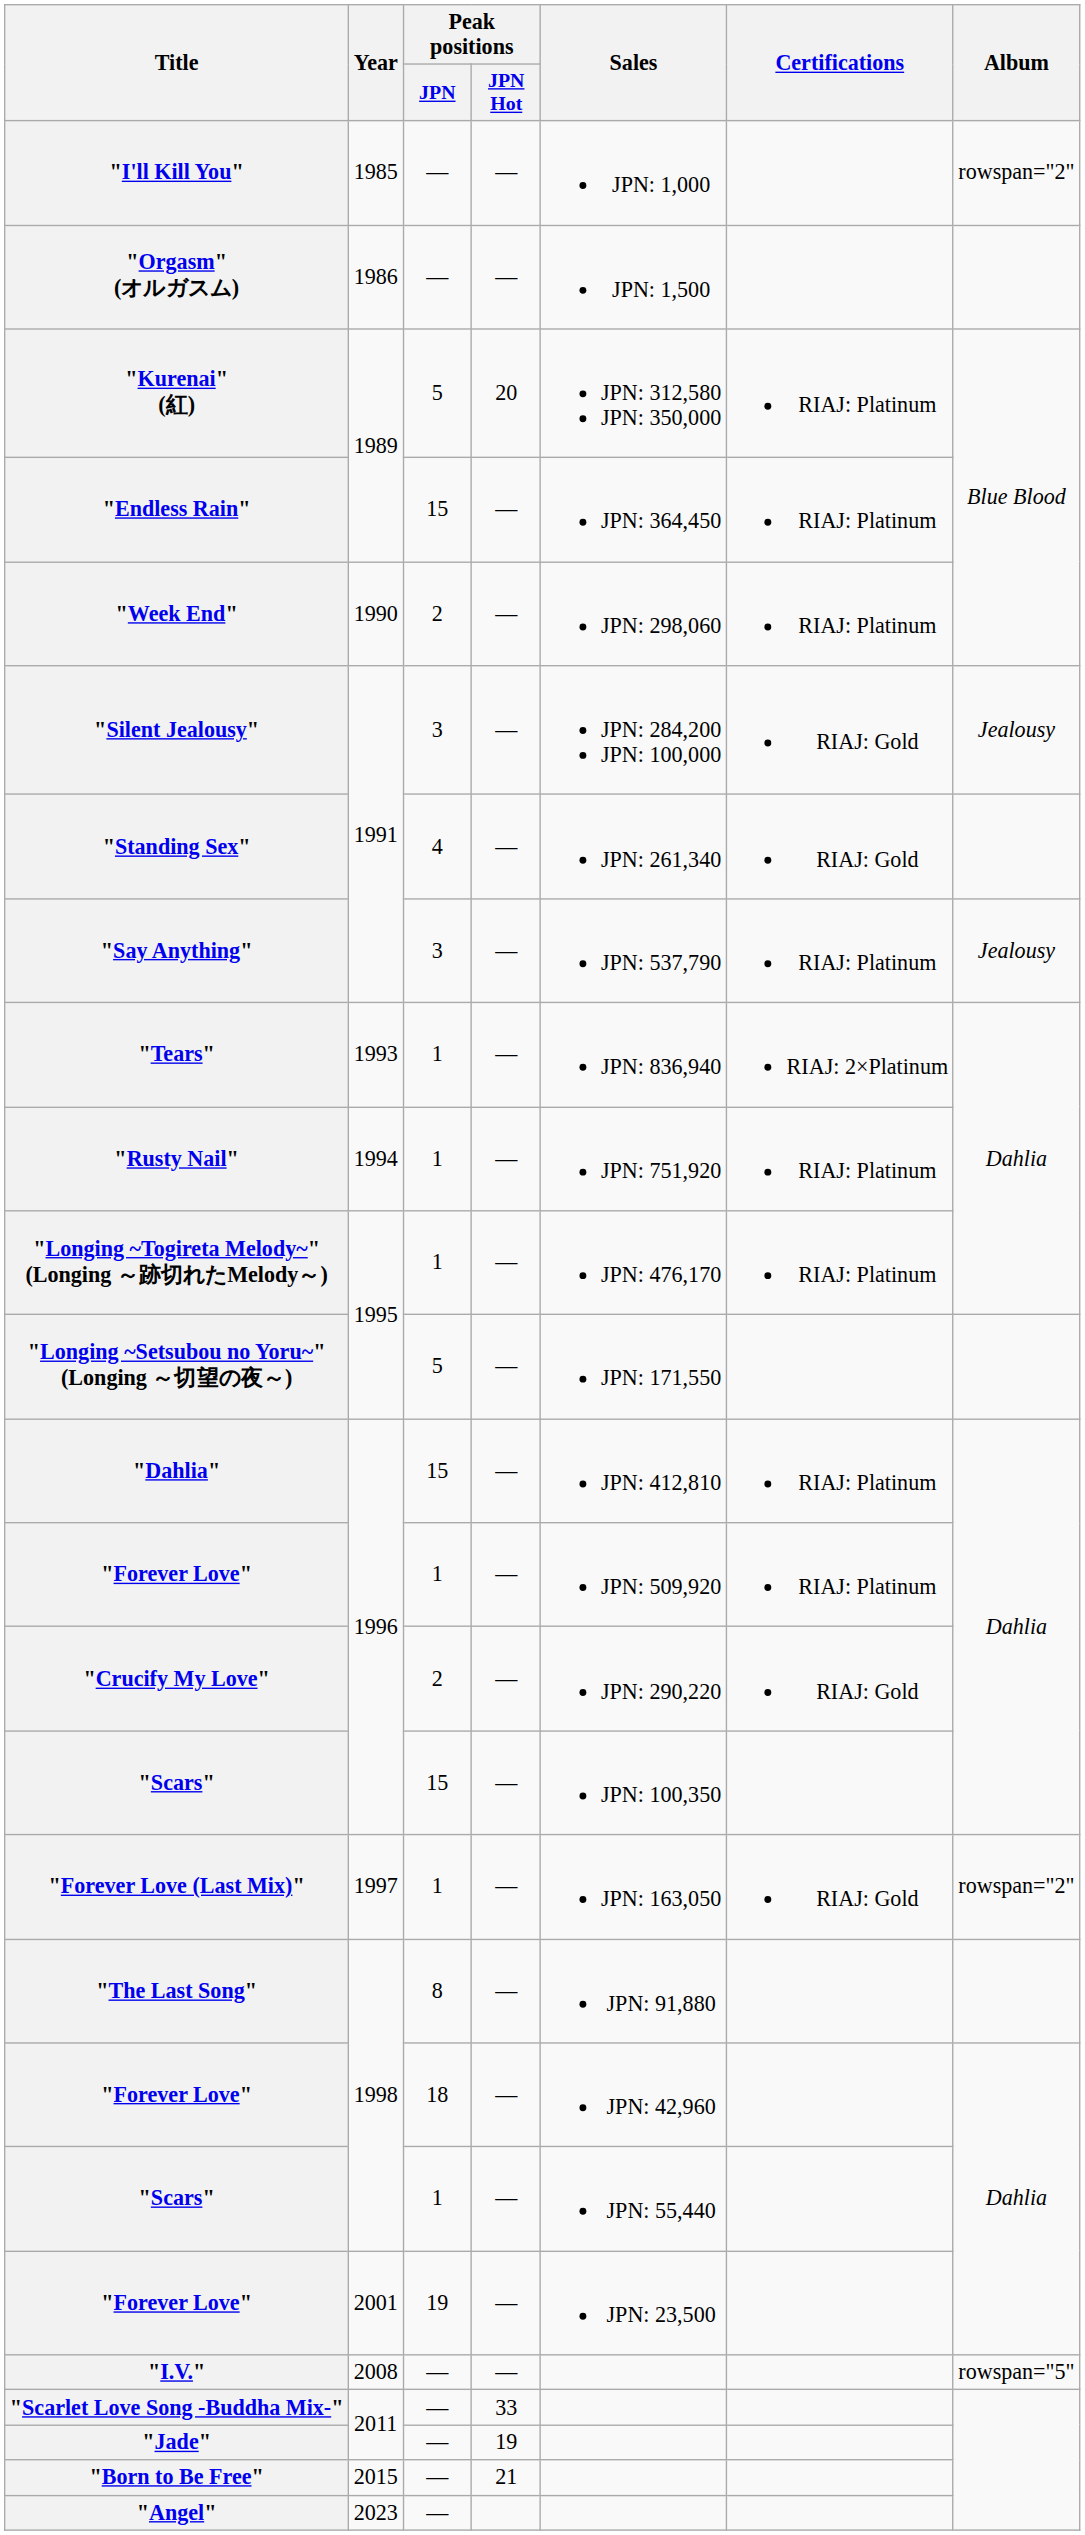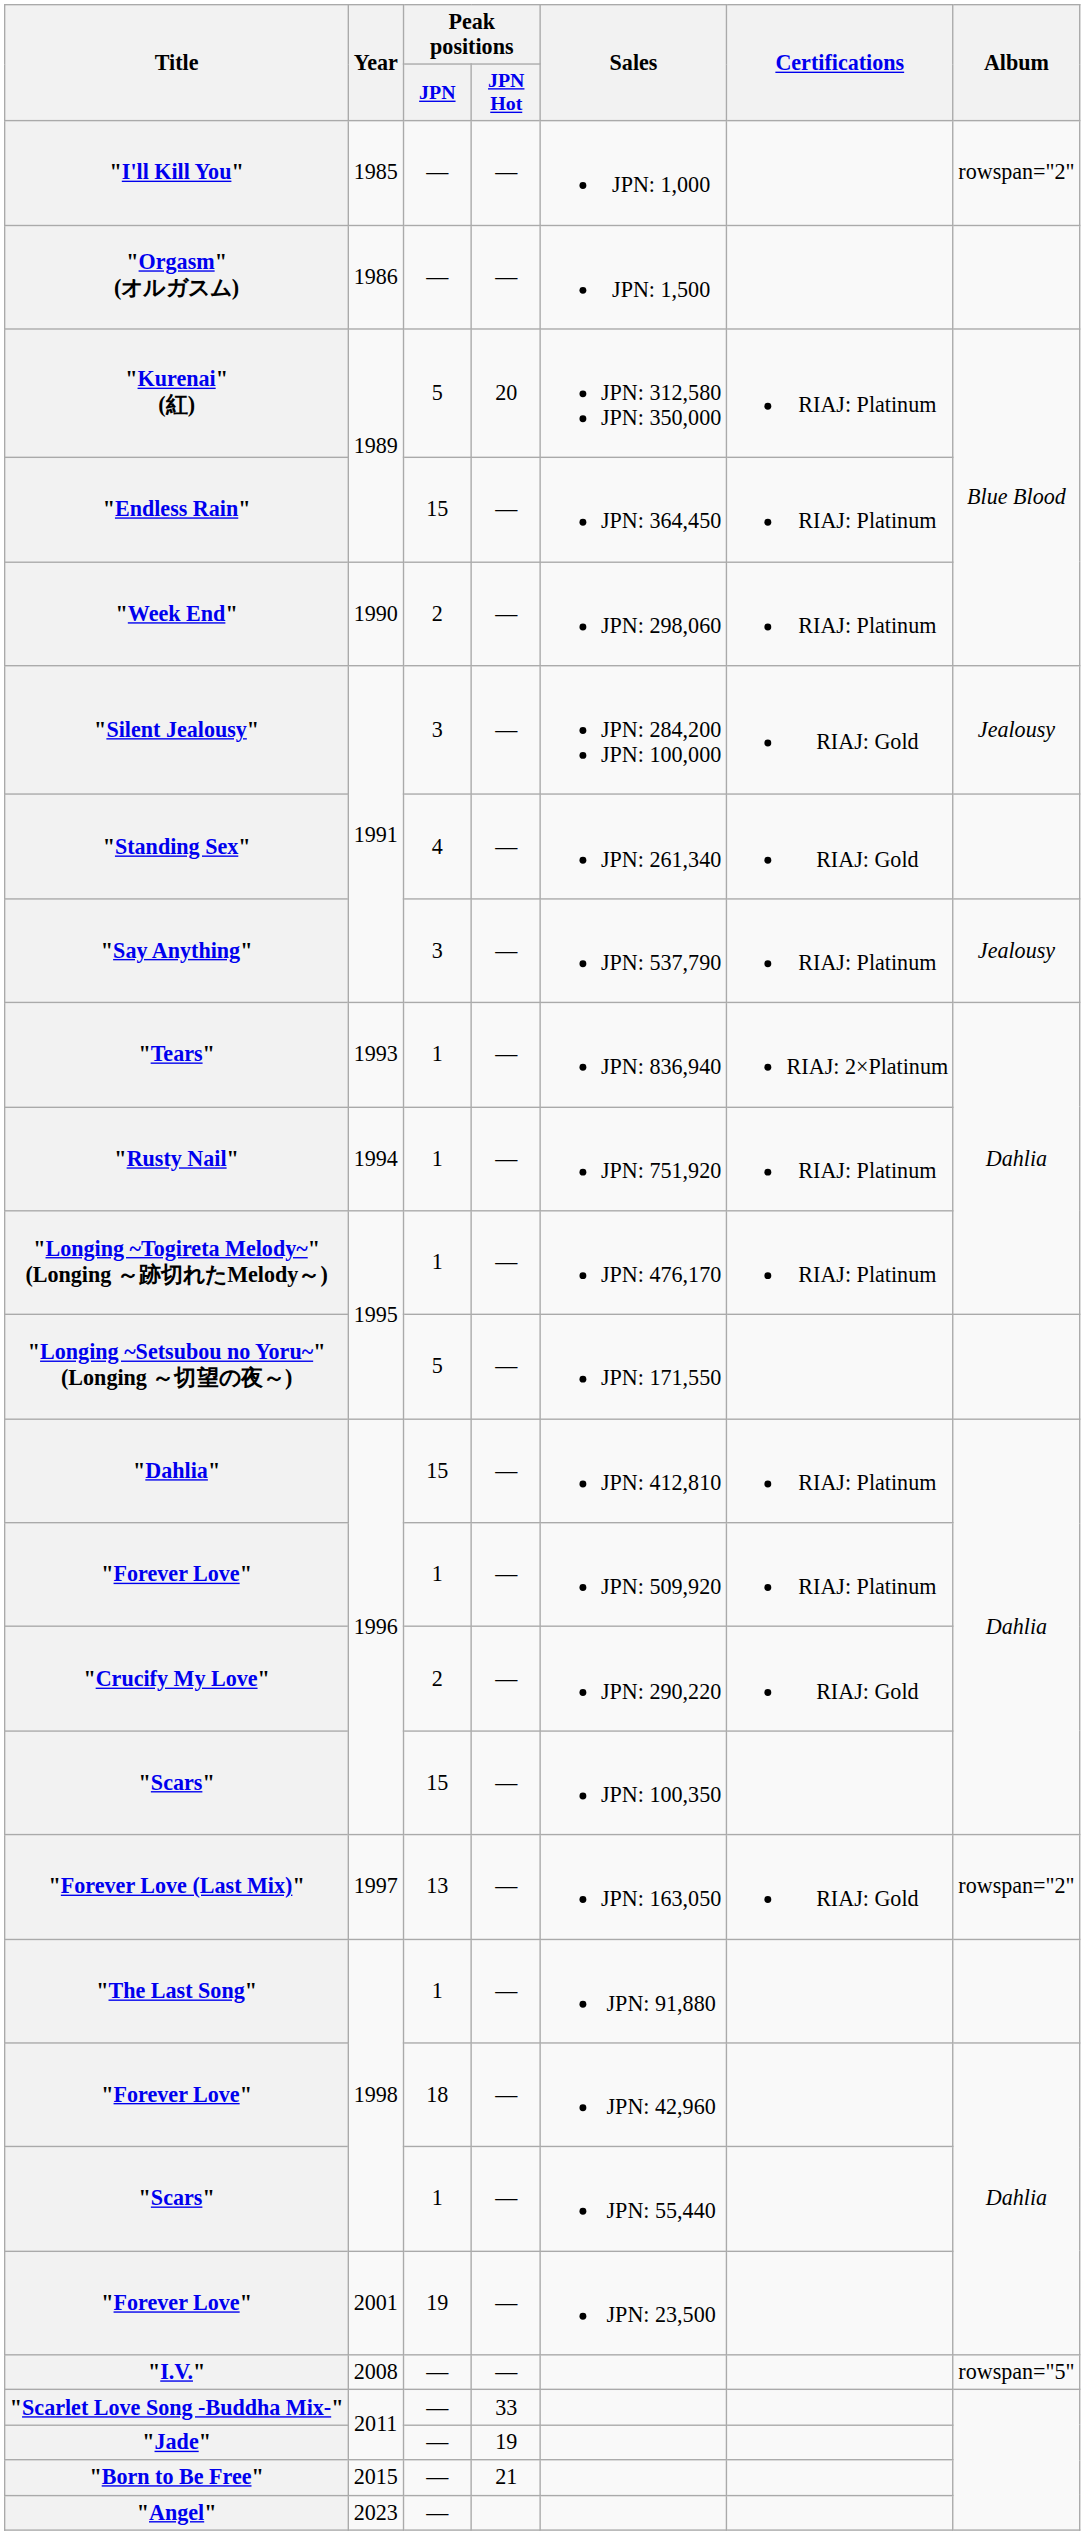(437, 1886) 1 -> (437, 1886) 13
(437, 1990) 8 -> (437, 1990) 1
